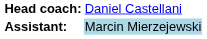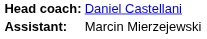(143, 26) lightblue background -> (143, 26) no background
